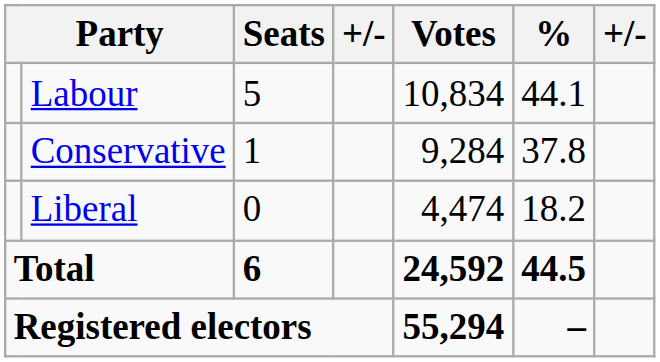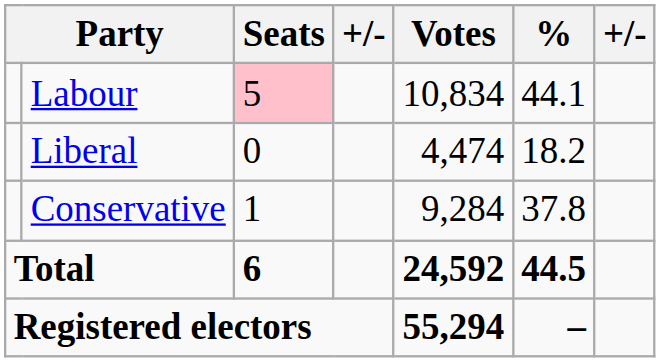(252, 92) no background -> (252, 92) pink background
rows swapped: (128, 151) <-> (84, 209)
